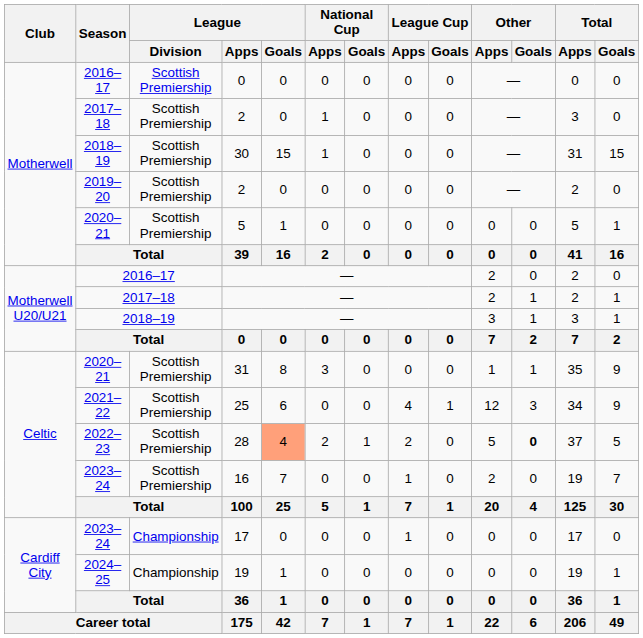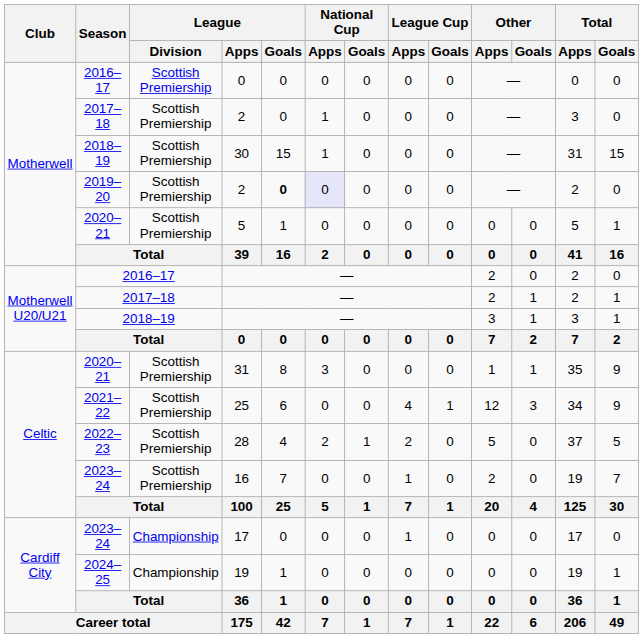(283, 189) normal -> (283, 189) bold
(325, 189) no background -> (325, 189) lavender background
(283, 442) lightsalmon background -> (283, 442) no background
(533, 442) bold -> (533, 442) normal
